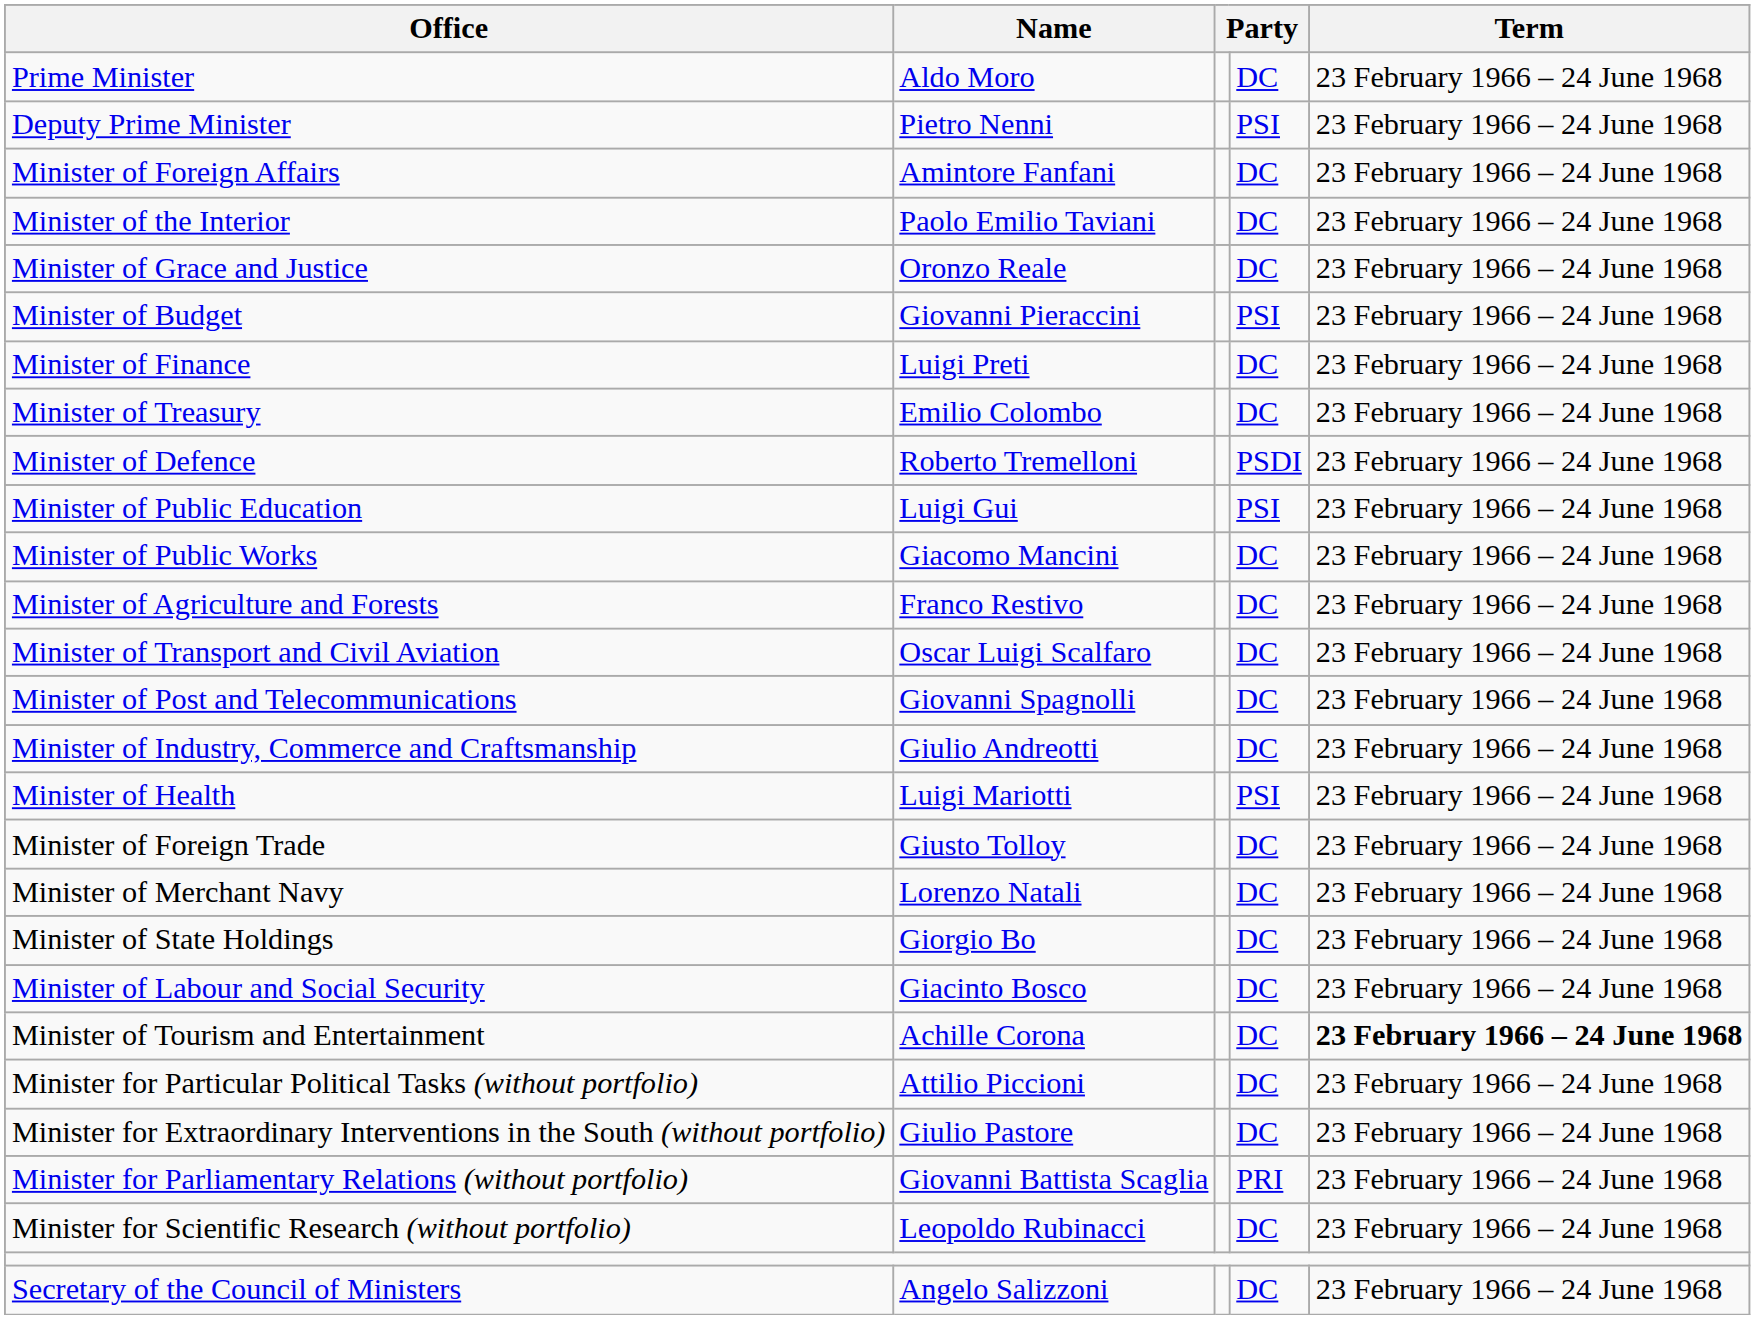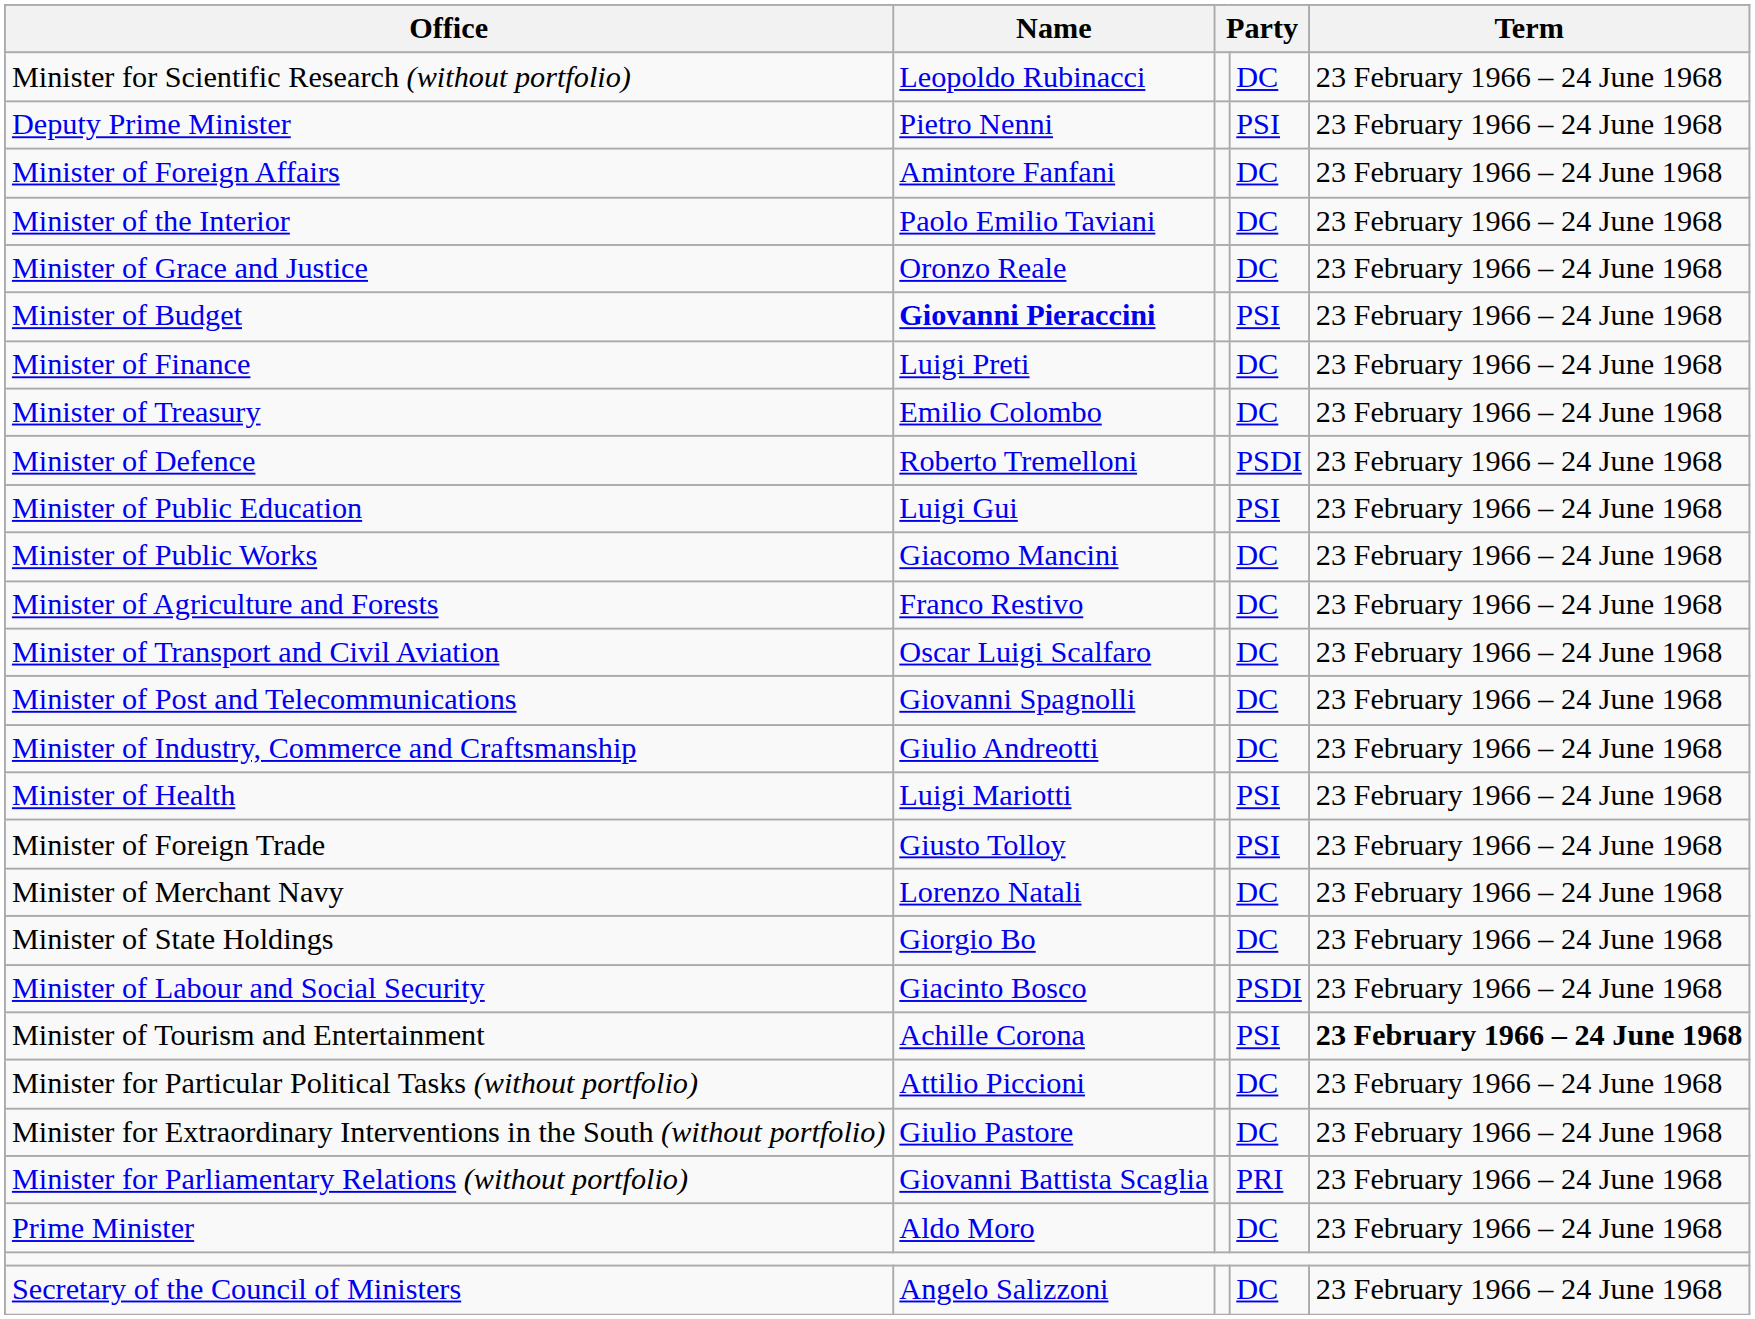rows swapped: (103, 76) <-> (321, 1227)
(1020, 316) normal -> (1027, 316) bold
(1257, 843) DC -> (1258, 843) PSI
(1257, 987) DC -> (1269, 987) PSDI
(1257, 1035) DC -> (1258, 1035) PSI
